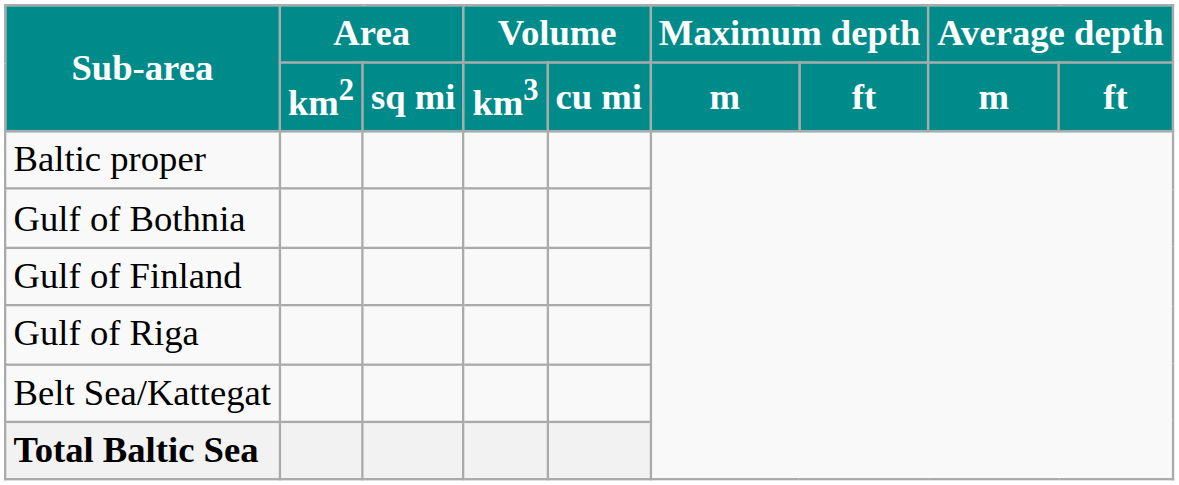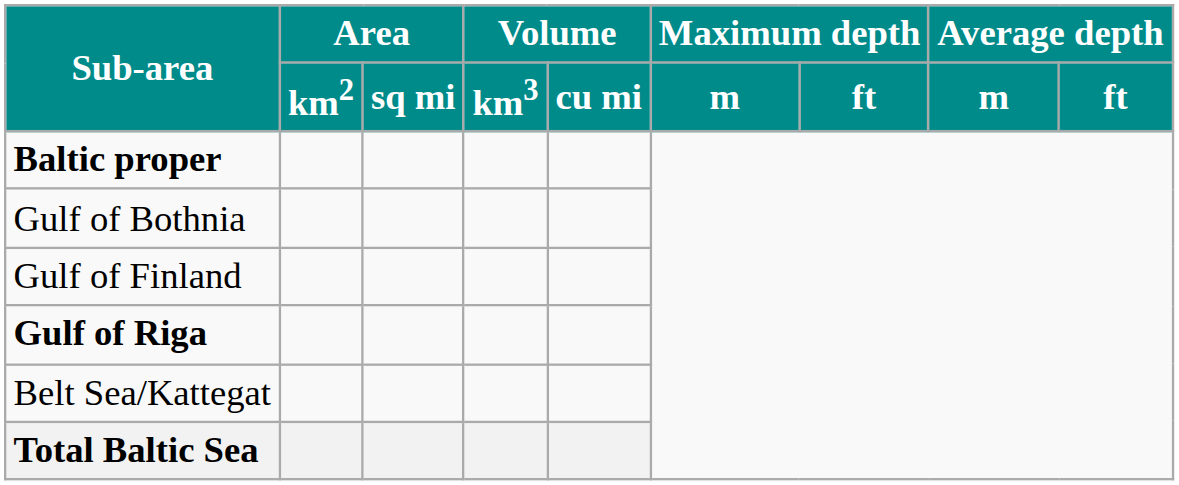(110, 159) normal -> (118, 159) bold
(106, 334) normal -> (110, 334) bold
